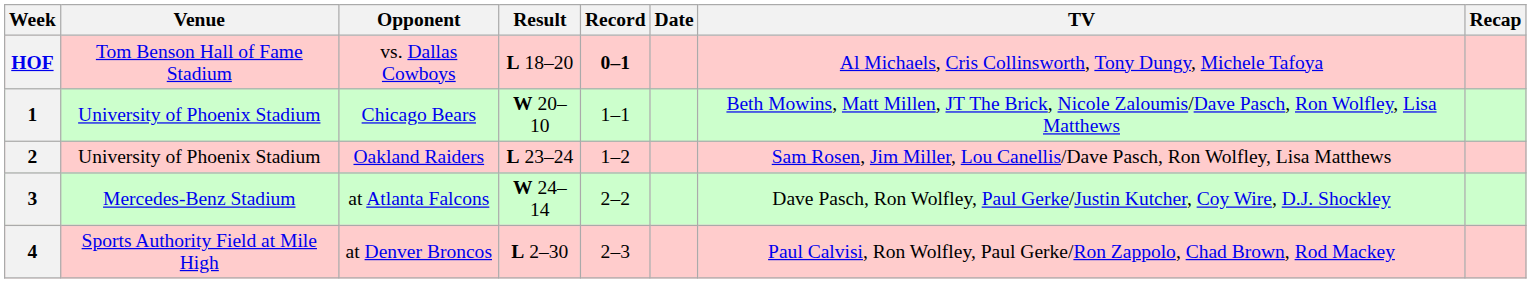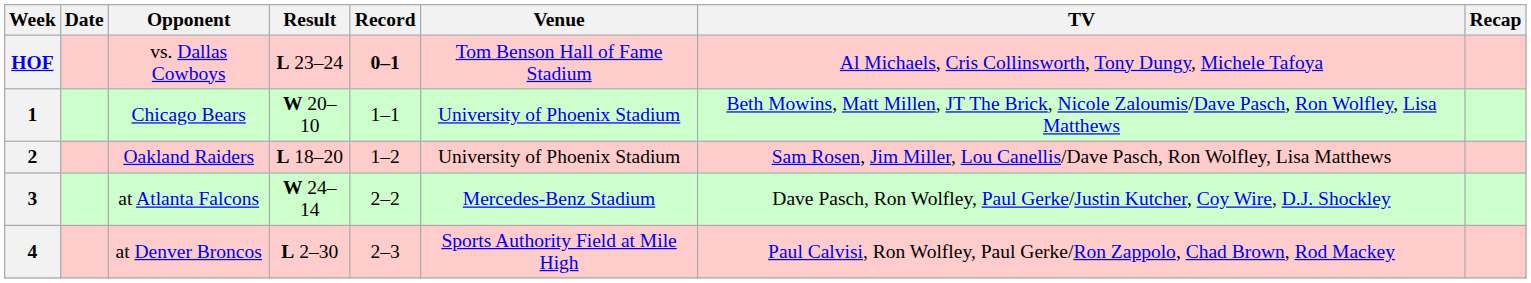columns swapped: (674, 19) <-> (199, 19)
(540, 61) L 18–20 -> (310, 61) L 23–24
(540, 156) L 23–24 -> (310, 156) L 18–20
